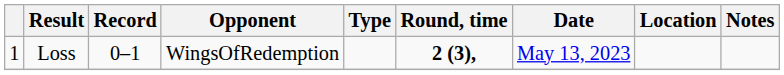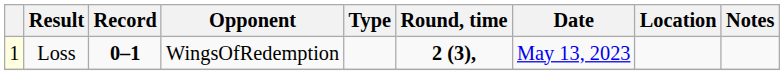(14, 52) no background -> (14, 52) lightyellow background
(125, 52) normal -> (125, 52) bold
